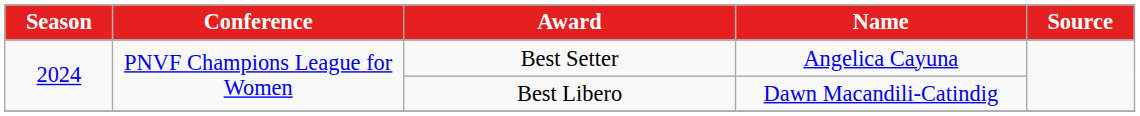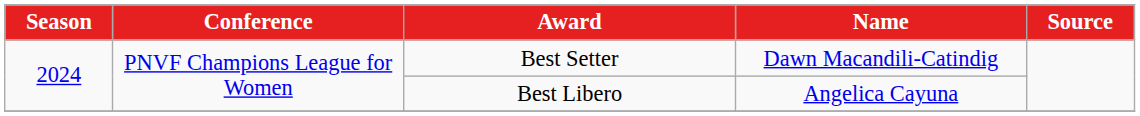(881, 57) Angelica Cayuna -> (881, 57) Dawn Macandili-Catindig
(881, 93) Dawn Macandili-Catindig -> (881, 93) Angelica Cayuna
